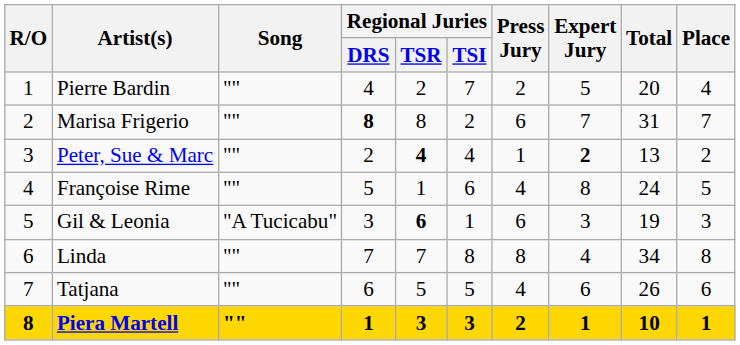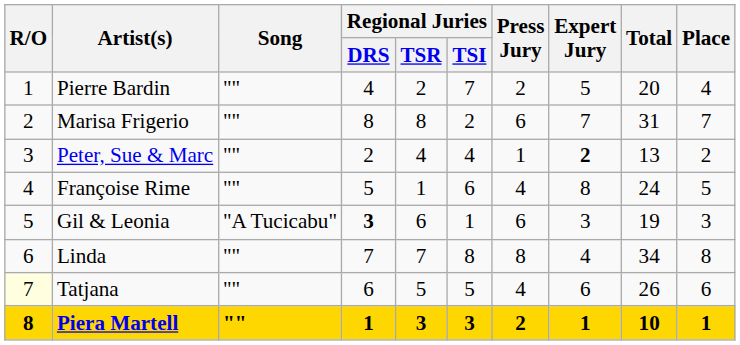(368, 121) bold -> (368, 121) normal
(421, 155) bold -> (421, 155) normal
(368, 222) normal -> (368, 222) bold
(421, 222) bold -> (421, 222) normal
(28, 289) no background -> (28, 289) lightyellow background
